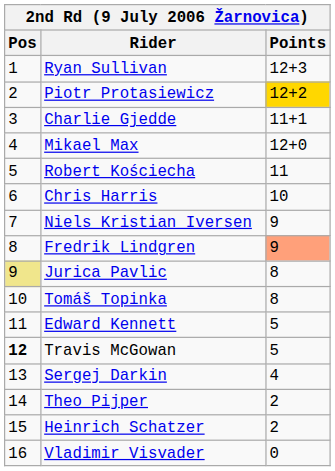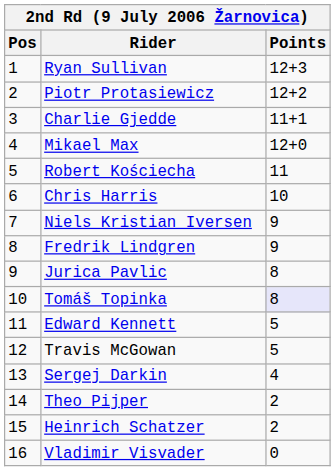(288, 94) gold background -> (288, 94) no background
(274, 248) lightsalmon background -> (274, 248) no background
(13, 274) khaki background -> (13, 274) no background
(274, 299) no background -> (274, 299) lavender background
(18, 351) bold -> (18, 351) normal
